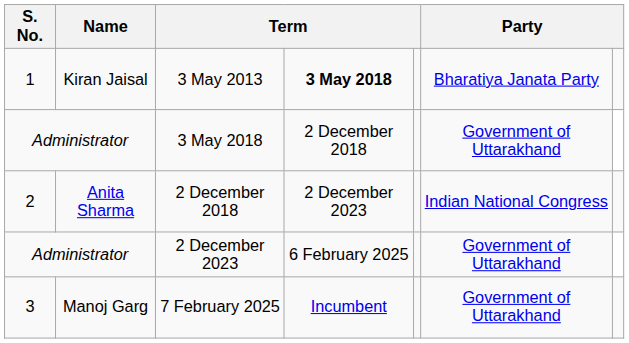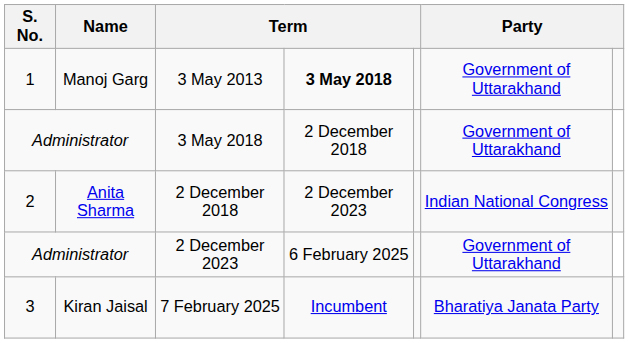(106, 79) Kiran Jaisal -> (106, 79) Manoj Garg
(516, 79) Bharatiya Janata Party -> (516, 79) Government of Uttarakhand
(106, 307) Manoj Garg -> (106, 307) Kiran Jaisal
(516, 307) Government of Uttarakhand -> (516, 307) Bharatiya Janata Party
